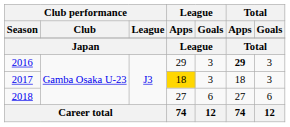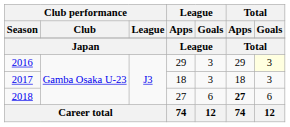(240, 63) bold -> (240, 63) normal
(269, 63) no background -> (269, 63) lightyellow background
(181, 79) gold background -> (181, 79) no background
(240, 96) normal -> (240, 96) bold
